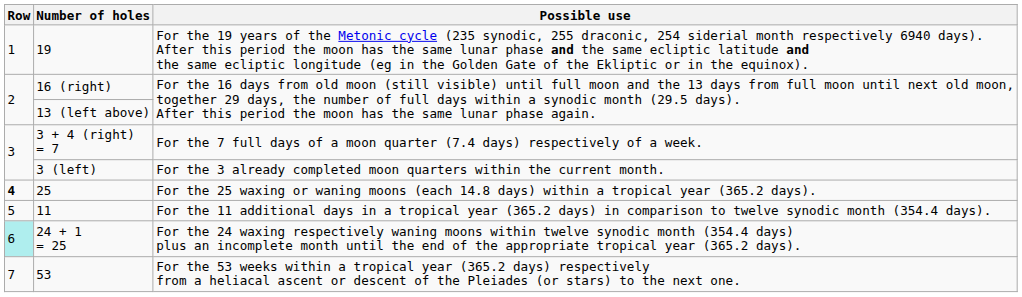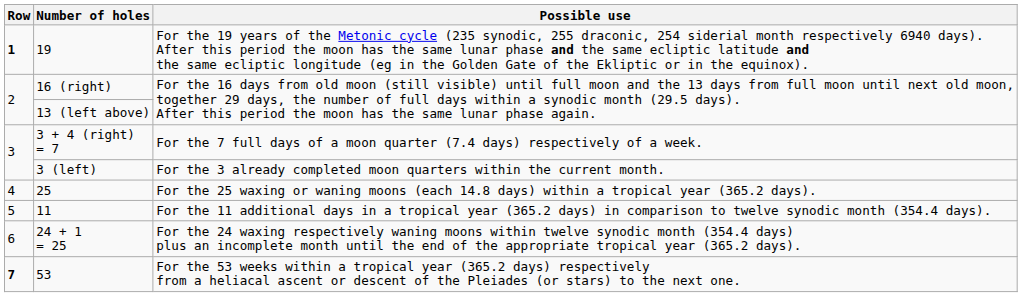(11, 50) normal -> (11, 50) bold
(11, 190) bold -> (11, 190) normal
(11, 239) paleturquoise background -> (11, 239) no background
(11, 274) normal -> (11, 274) bold
